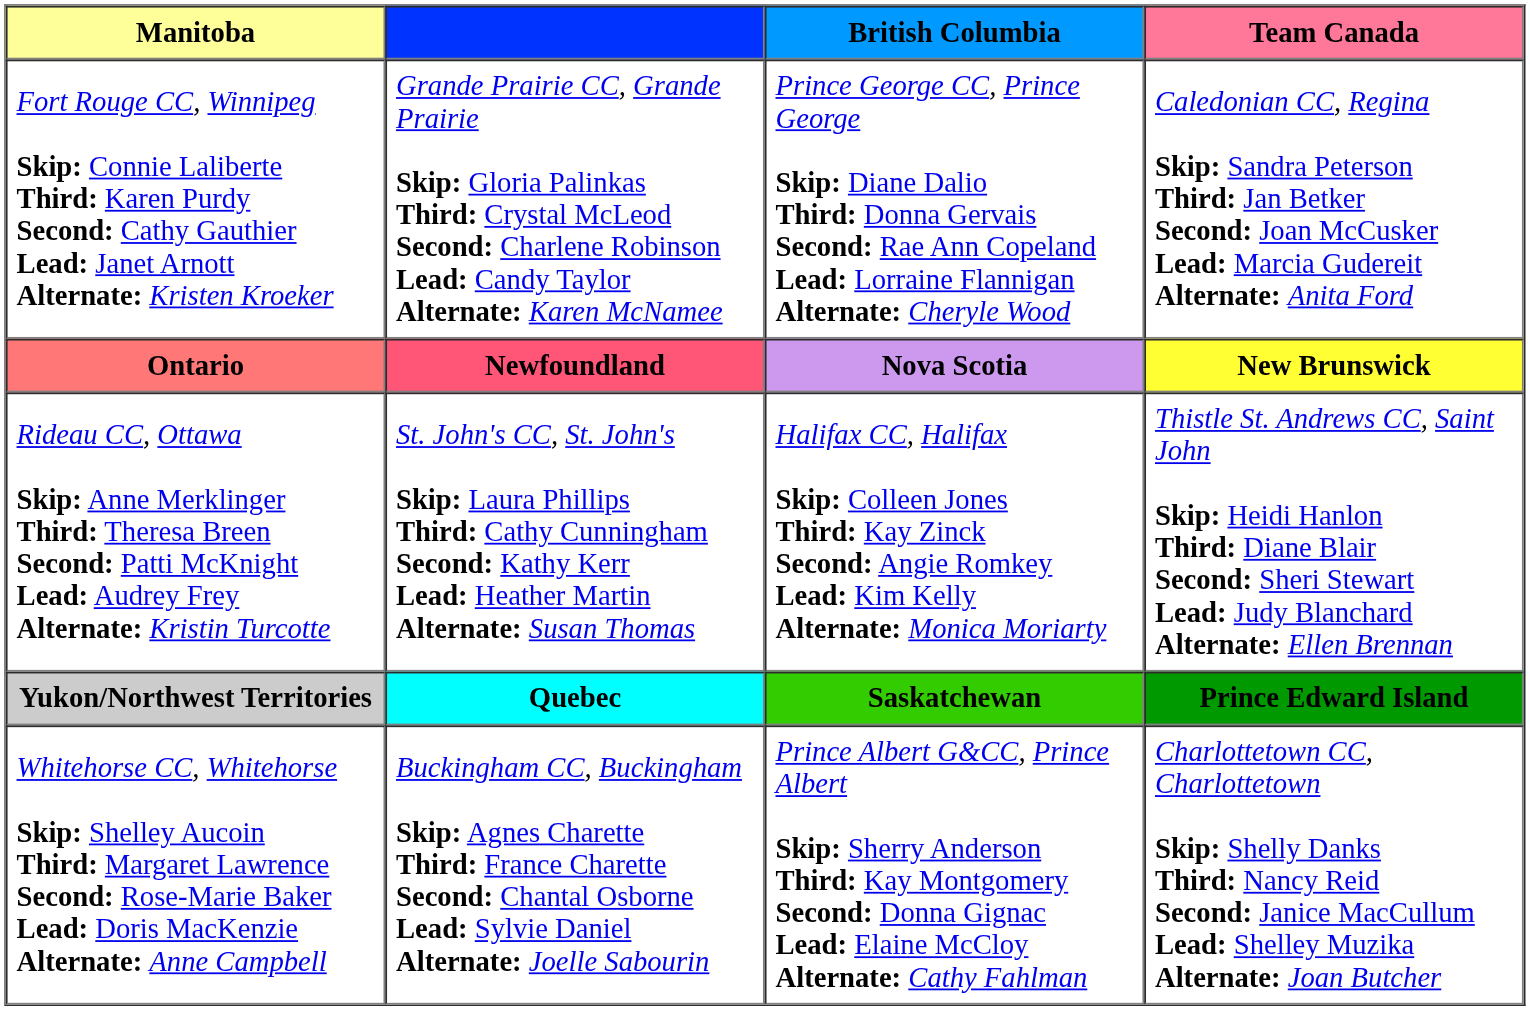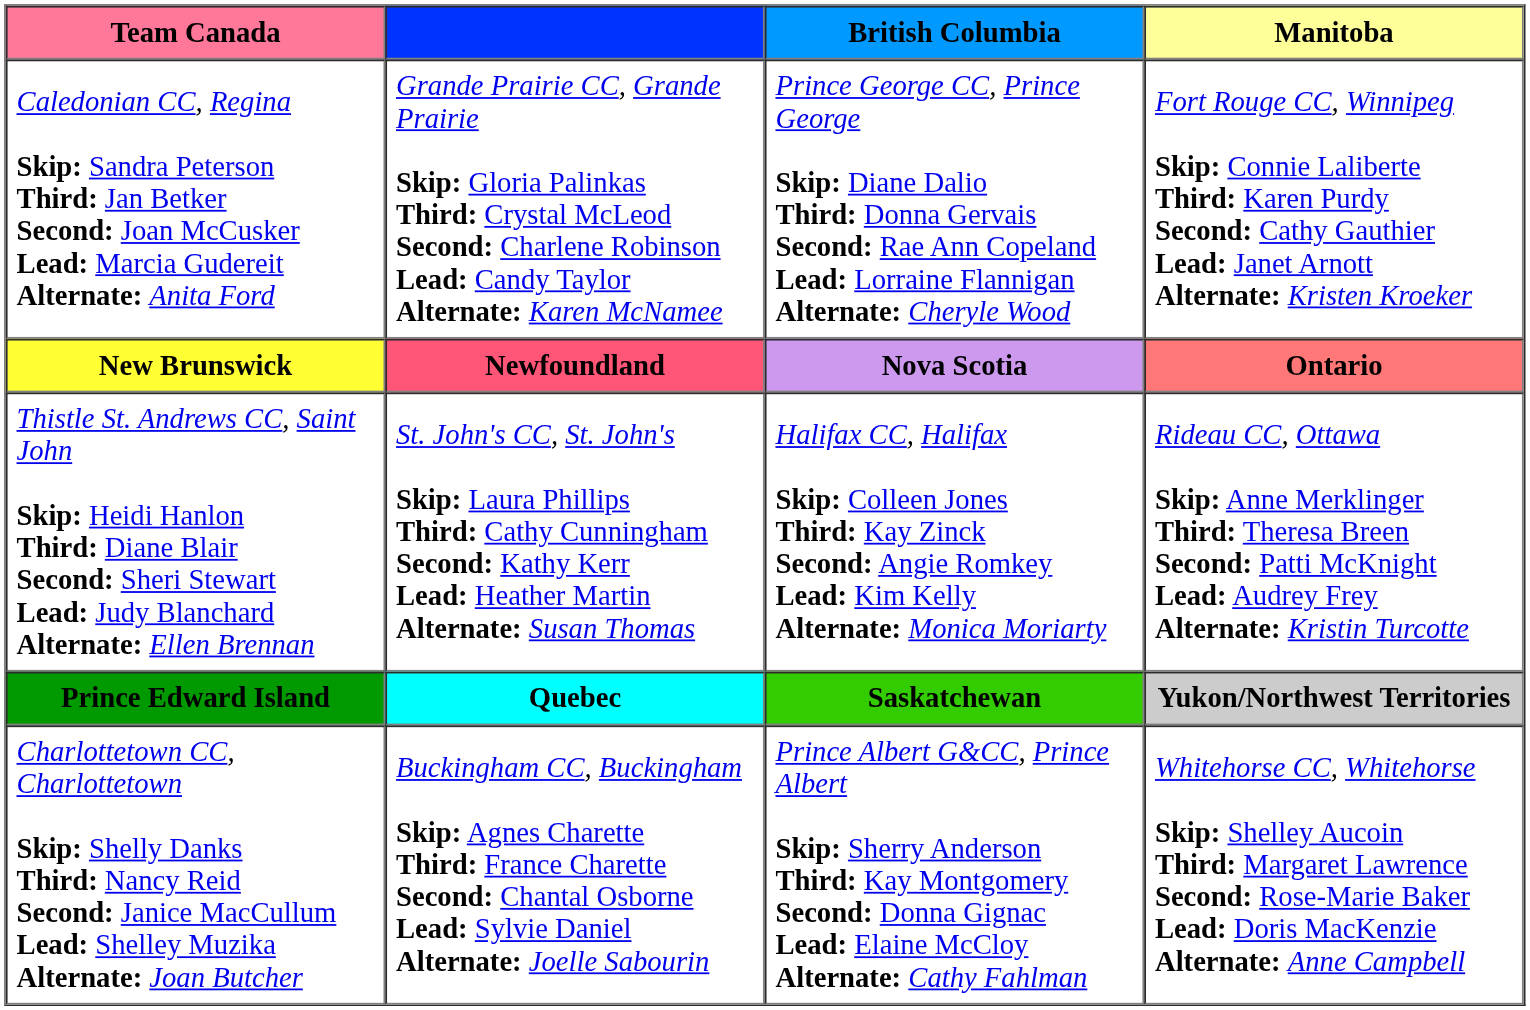columns swapped: (1334, 32) <-> (196, 32)
